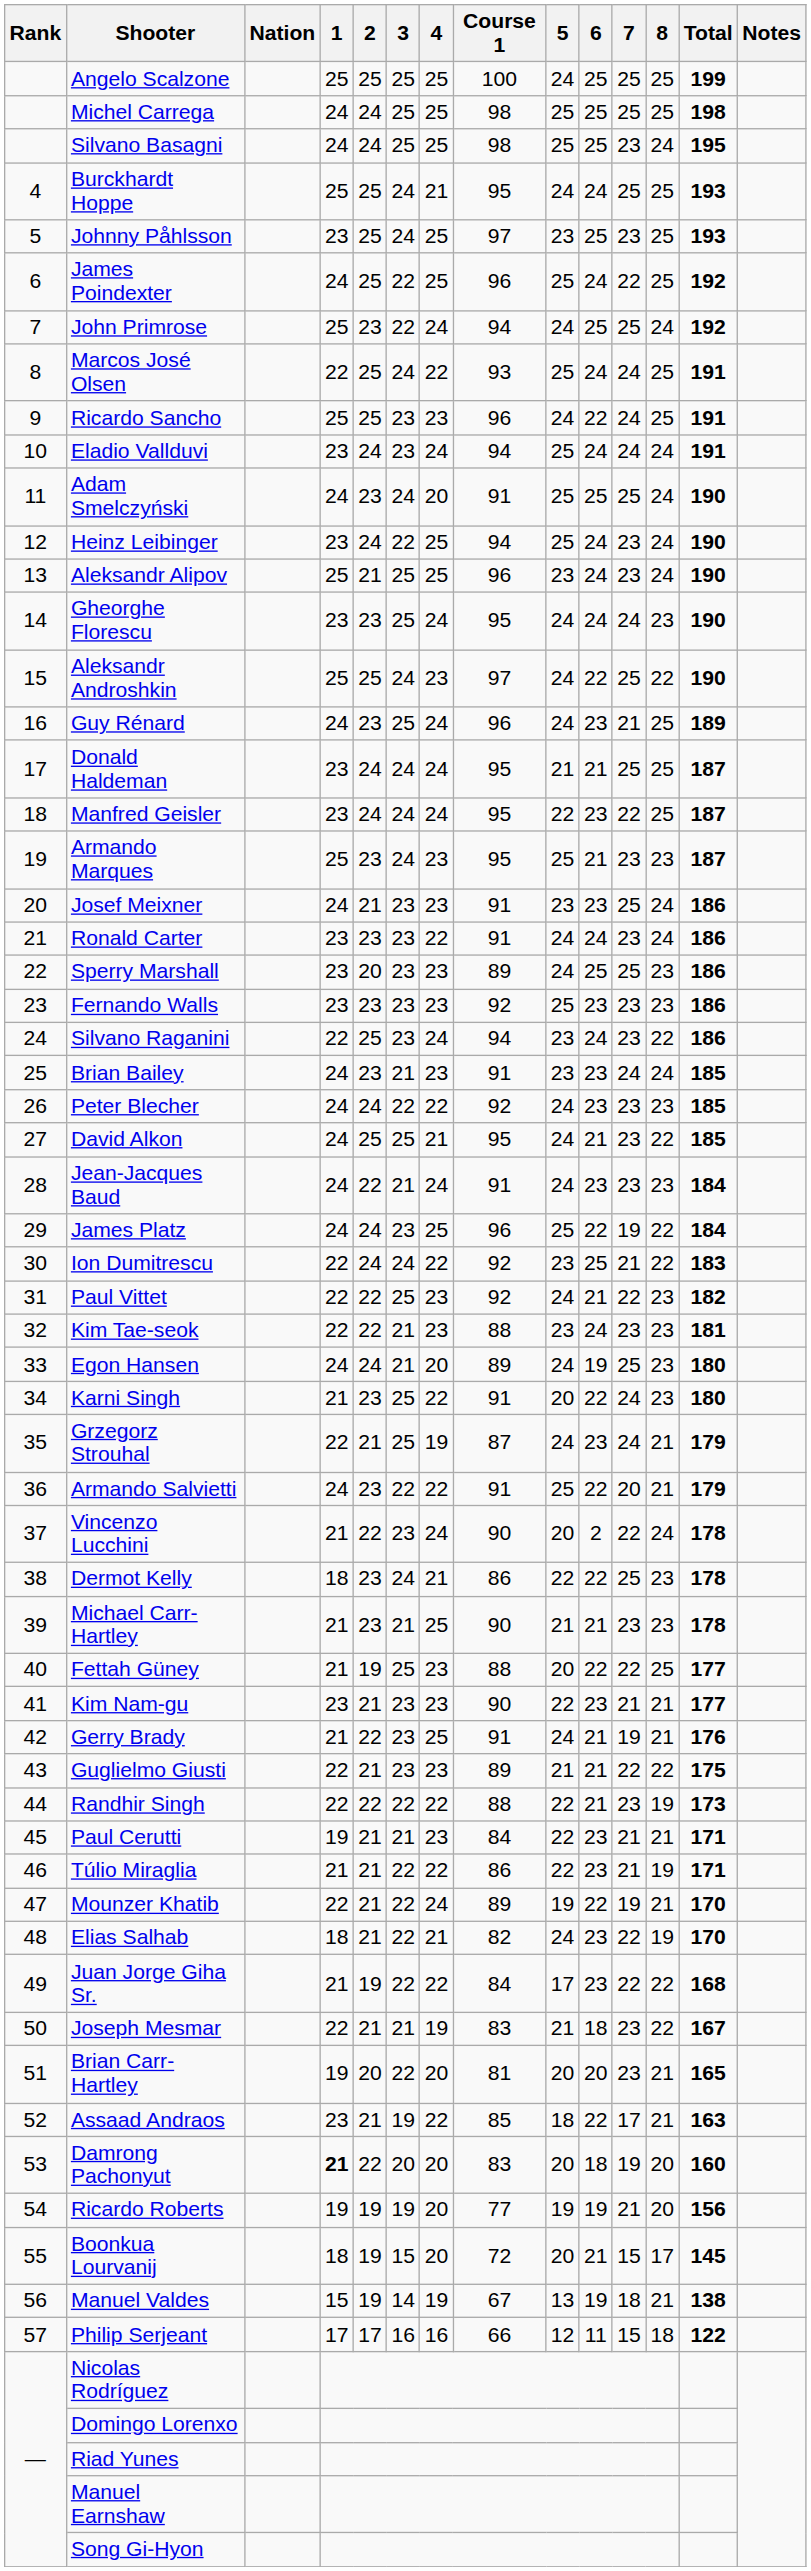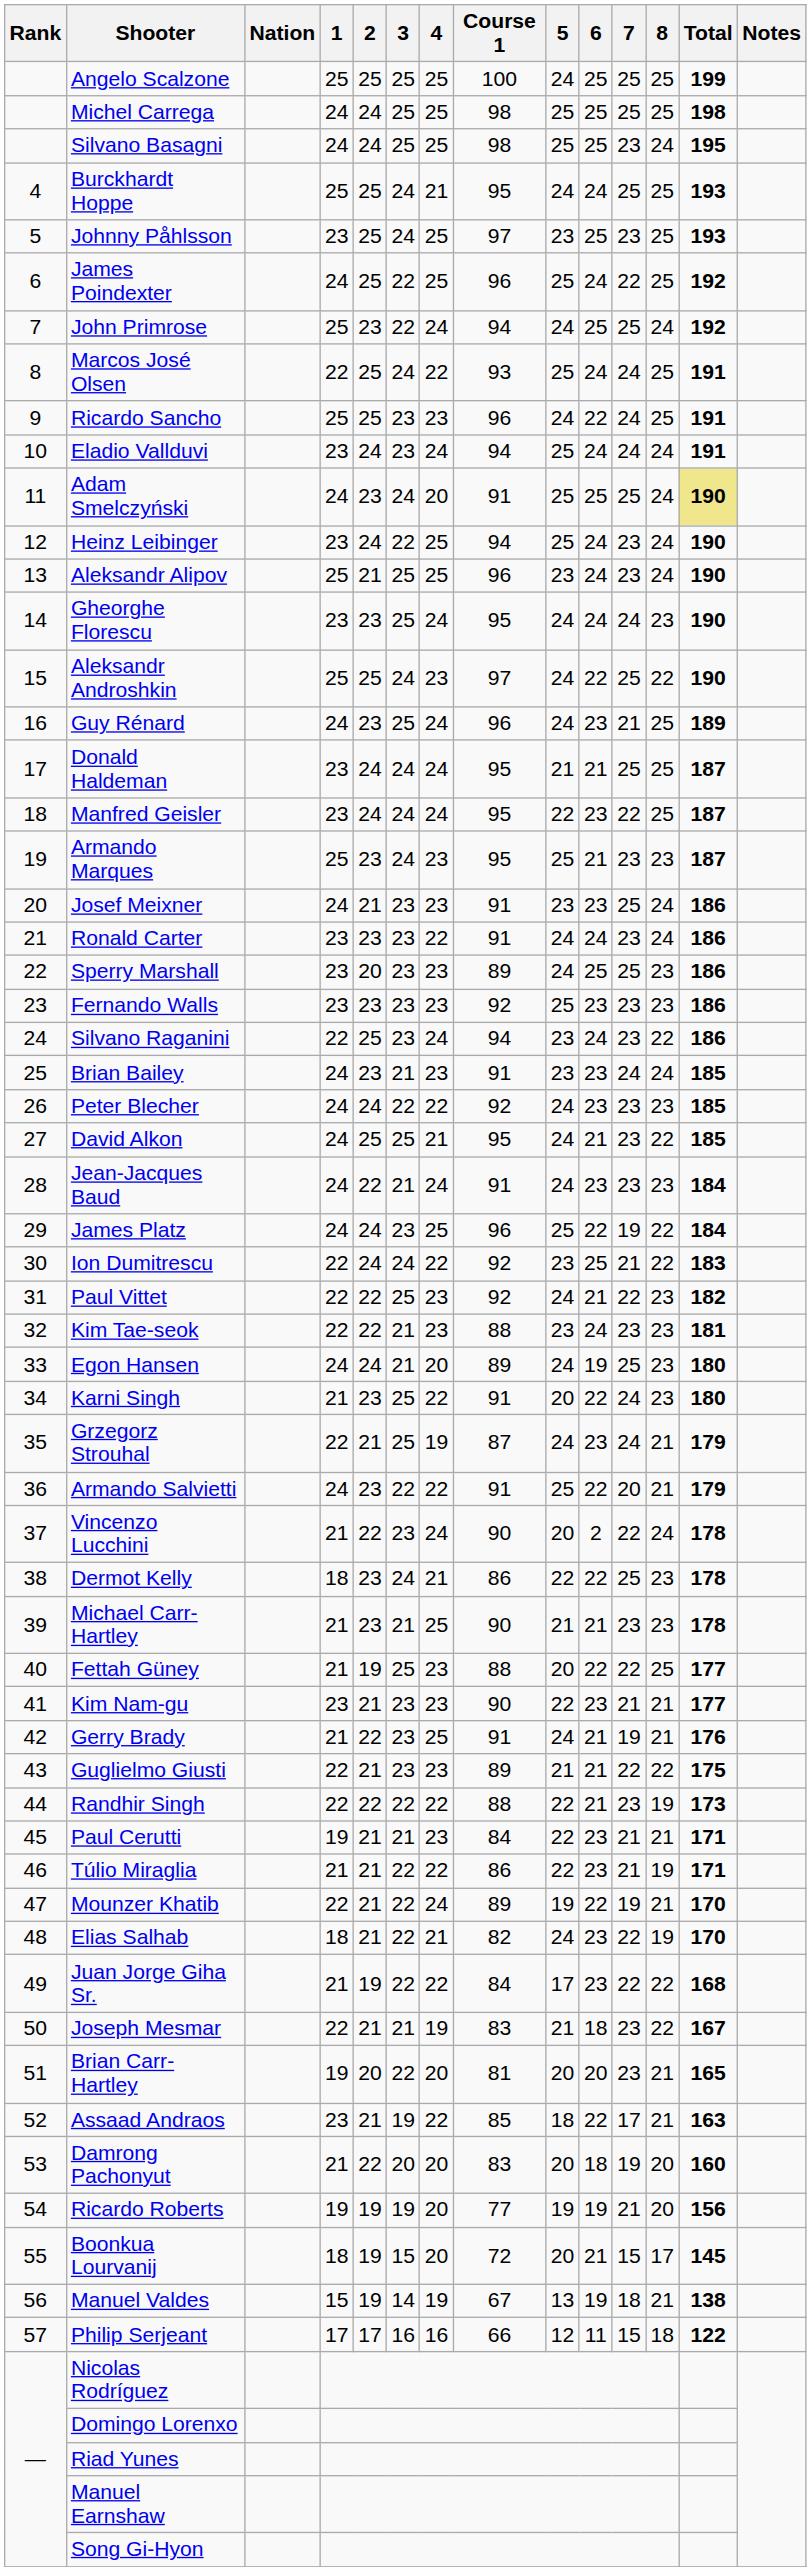(708, 496) no background -> (708, 496) khaki background
(337, 2164) bold -> (337, 2164) normal
